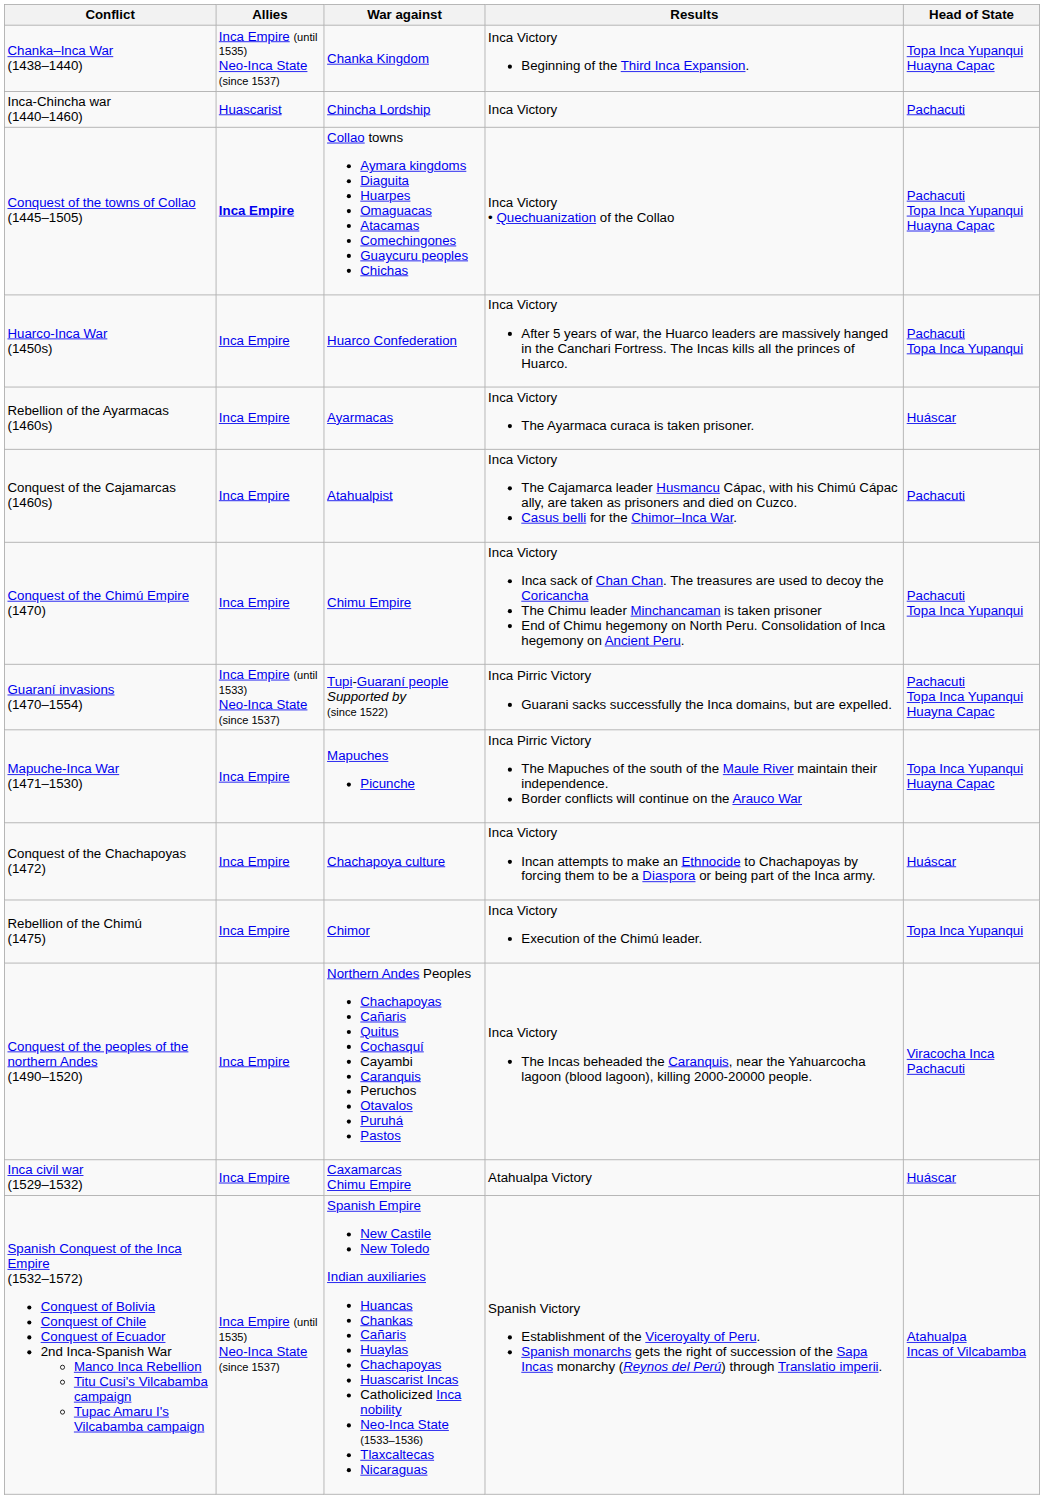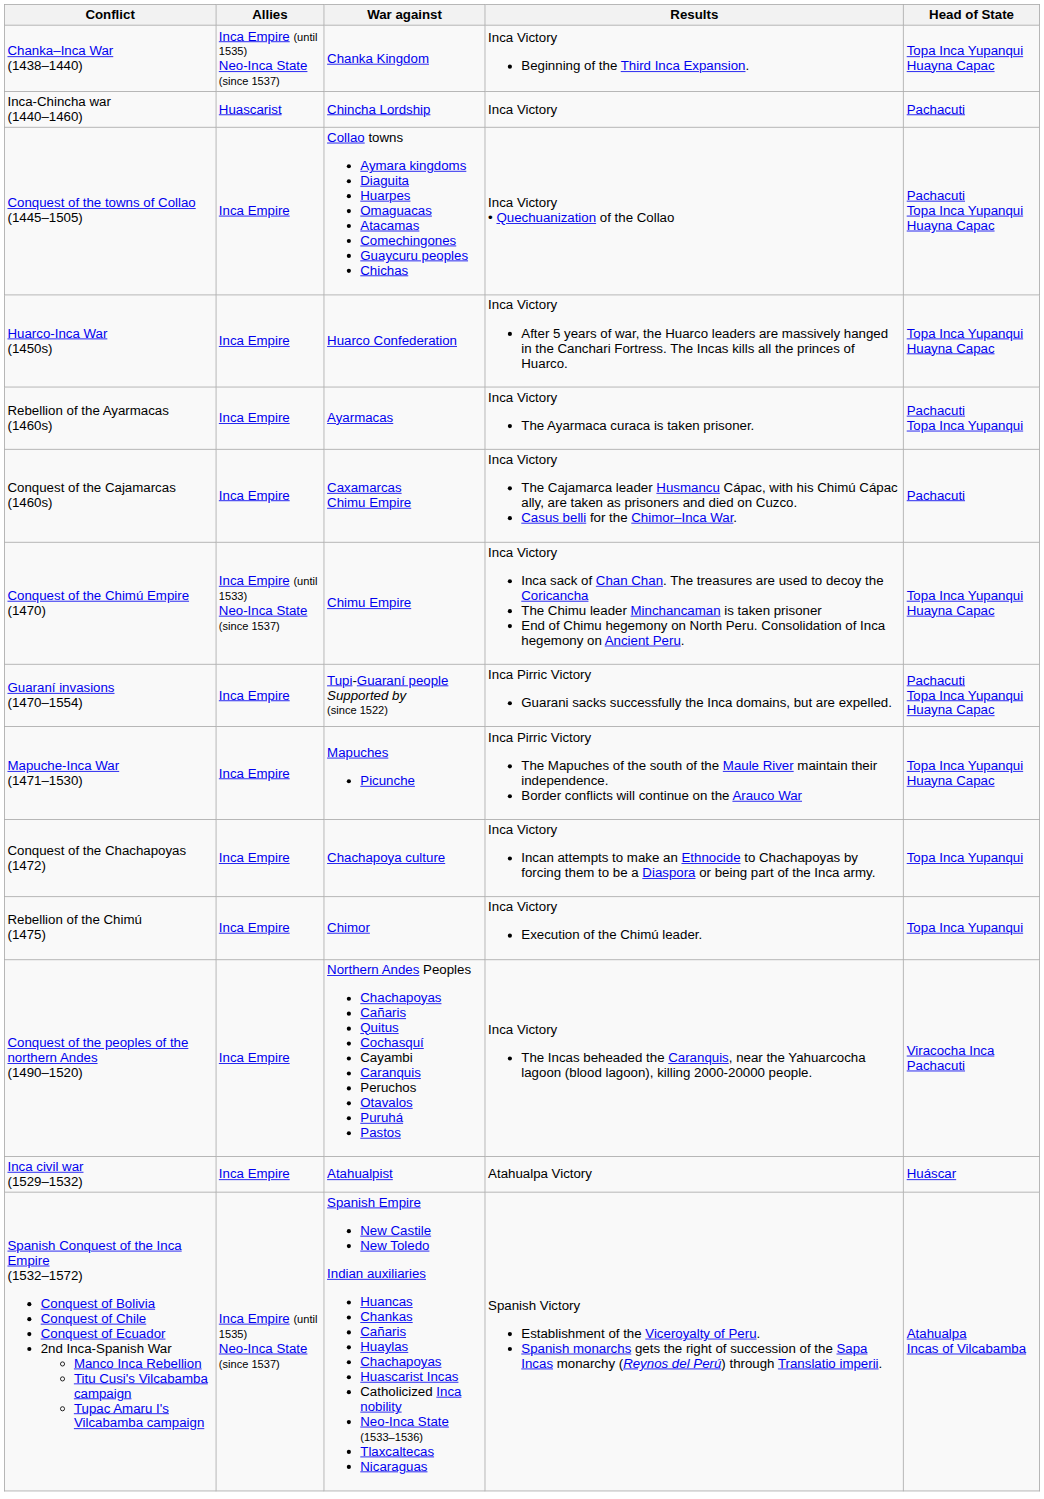(256, 211) bold -> (254, 211) normal
(965, 340) Pachacuti Topa Inca Yupanqui -> (965, 340) Topa Inca Yupanqui Huayna Capac
(931, 418) Huáscar -> (965, 418) Pachacuti Topa Inca Yupanqui
(360, 495) Atahualpist -> (369, 495) Caxamarcas Chimu Empire
(254, 603) Inca Empire -> (268, 603) Inca Empire (until 1533) Neo-Inca State (since 1537)
(965, 603) Pachacuti Topa Inca Yupanqui -> (965, 603) Topa Inca Yupanqui Huayna Capac
(268, 697) Inca Empire (until 1533) Neo-Inca State (since 1537) -> (254, 695) Inca Empire
(931, 861) Huáscar -> (965, 858) Topa Inca Yupanqui
(369, 1177) Caxamarcas Chimu Empire -> (360, 1174) Atahualpist
